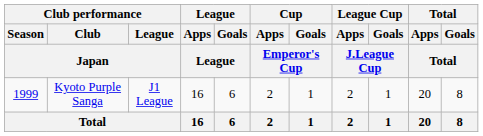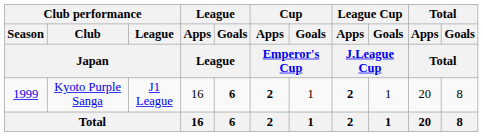(232, 94) normal -> (232, 94) bold
(270, 94) normal -> (270, 94) bold
(350, 94) normal -> (350, 94) bold
